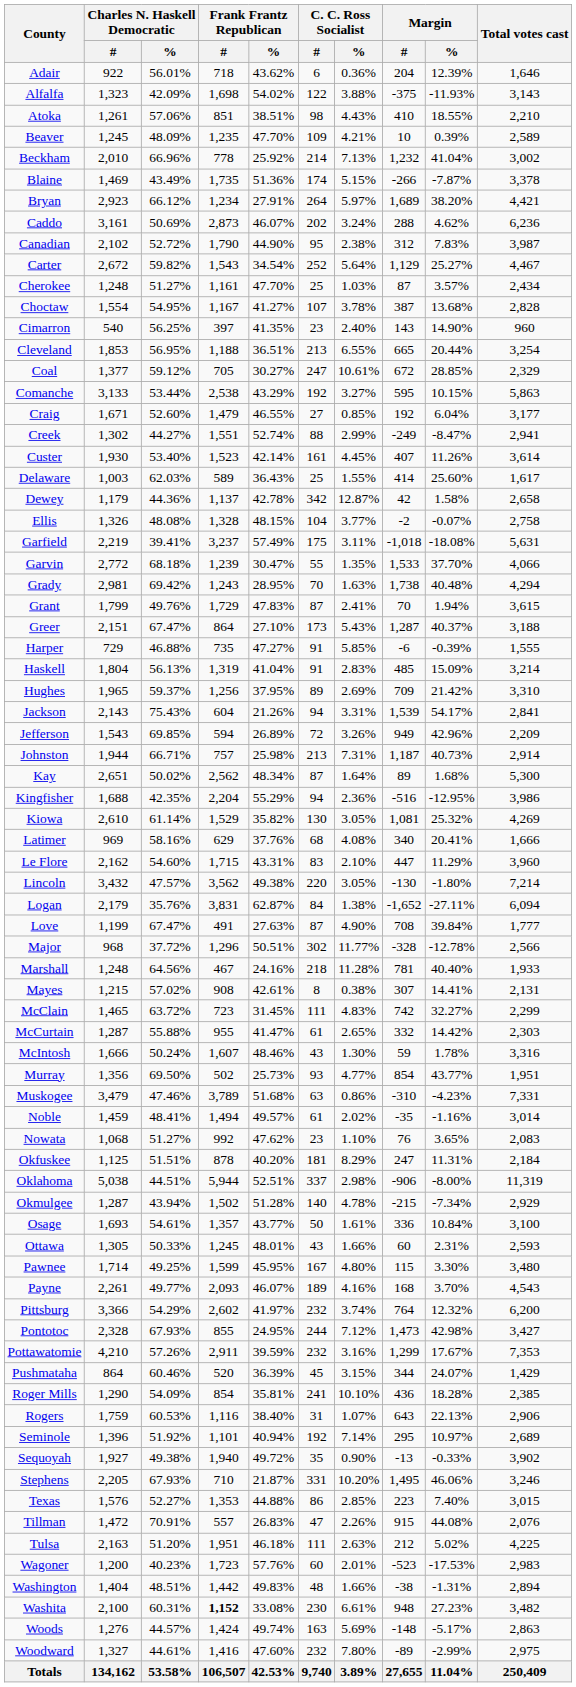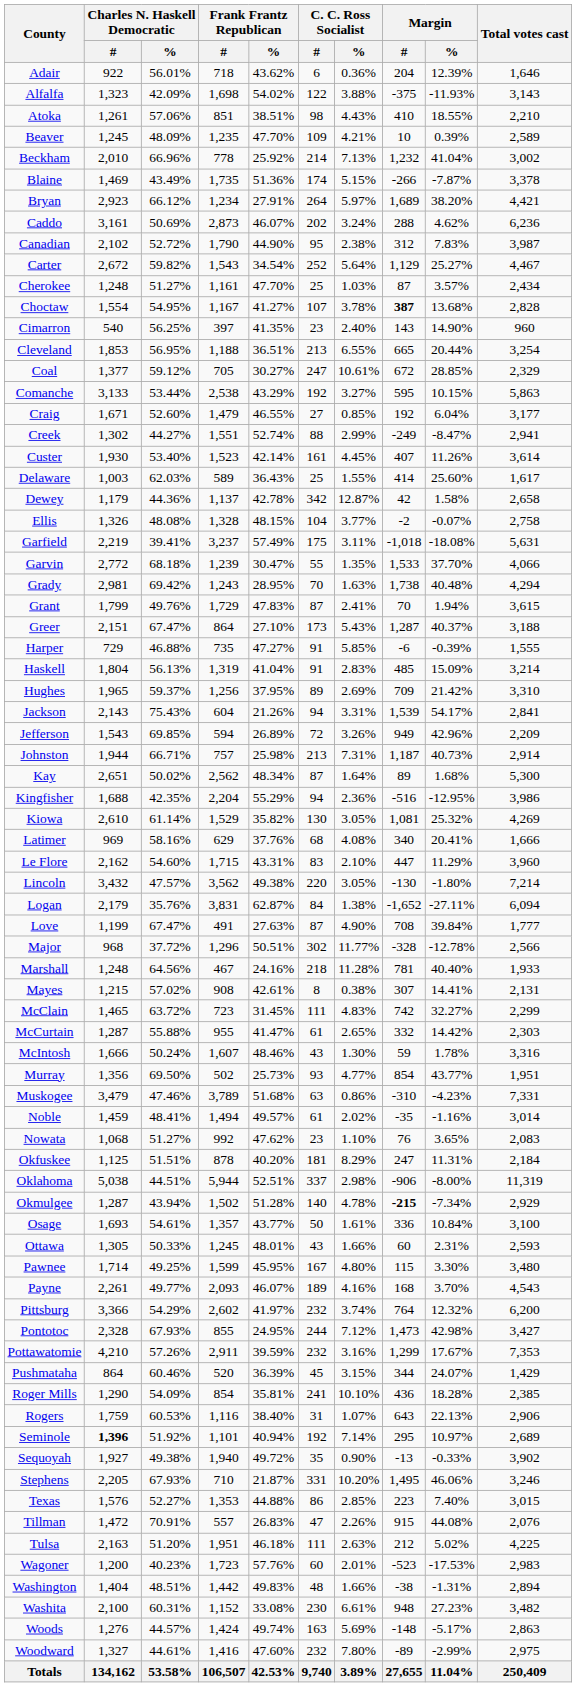(404, 307) normal -> (404, 307) bold
(404, 1202) normal -> (404, 1202) bold
(113, 1437) normal -> (113, 1437) bold
(224, 1607) bold -> (224, 1607) normal
